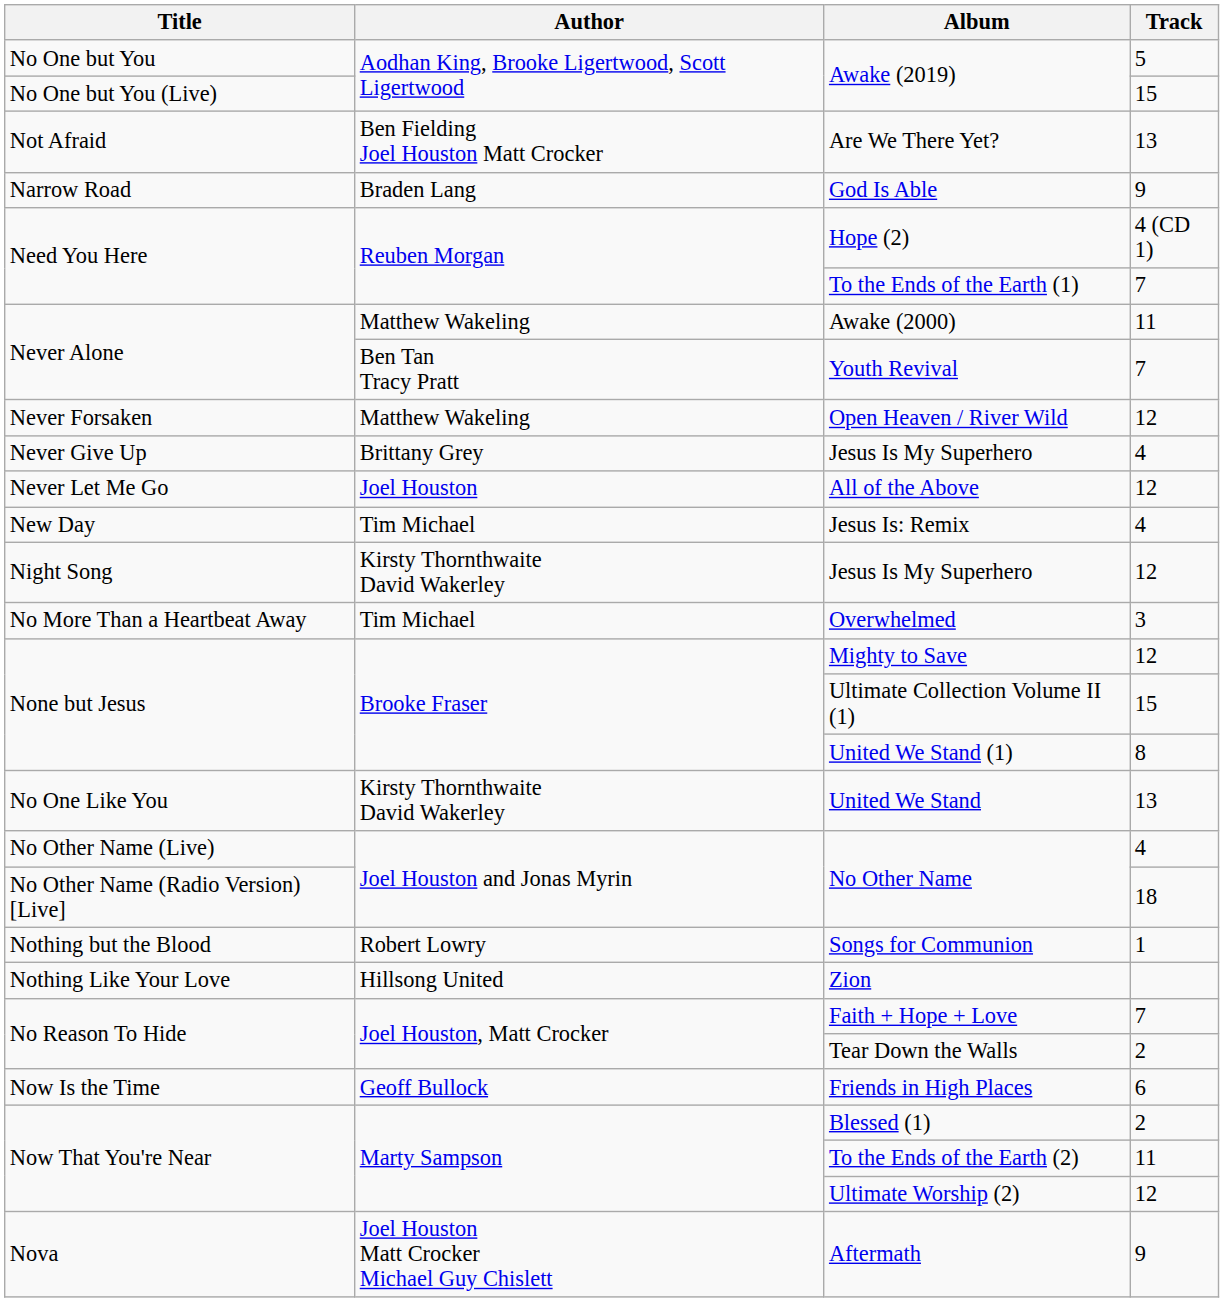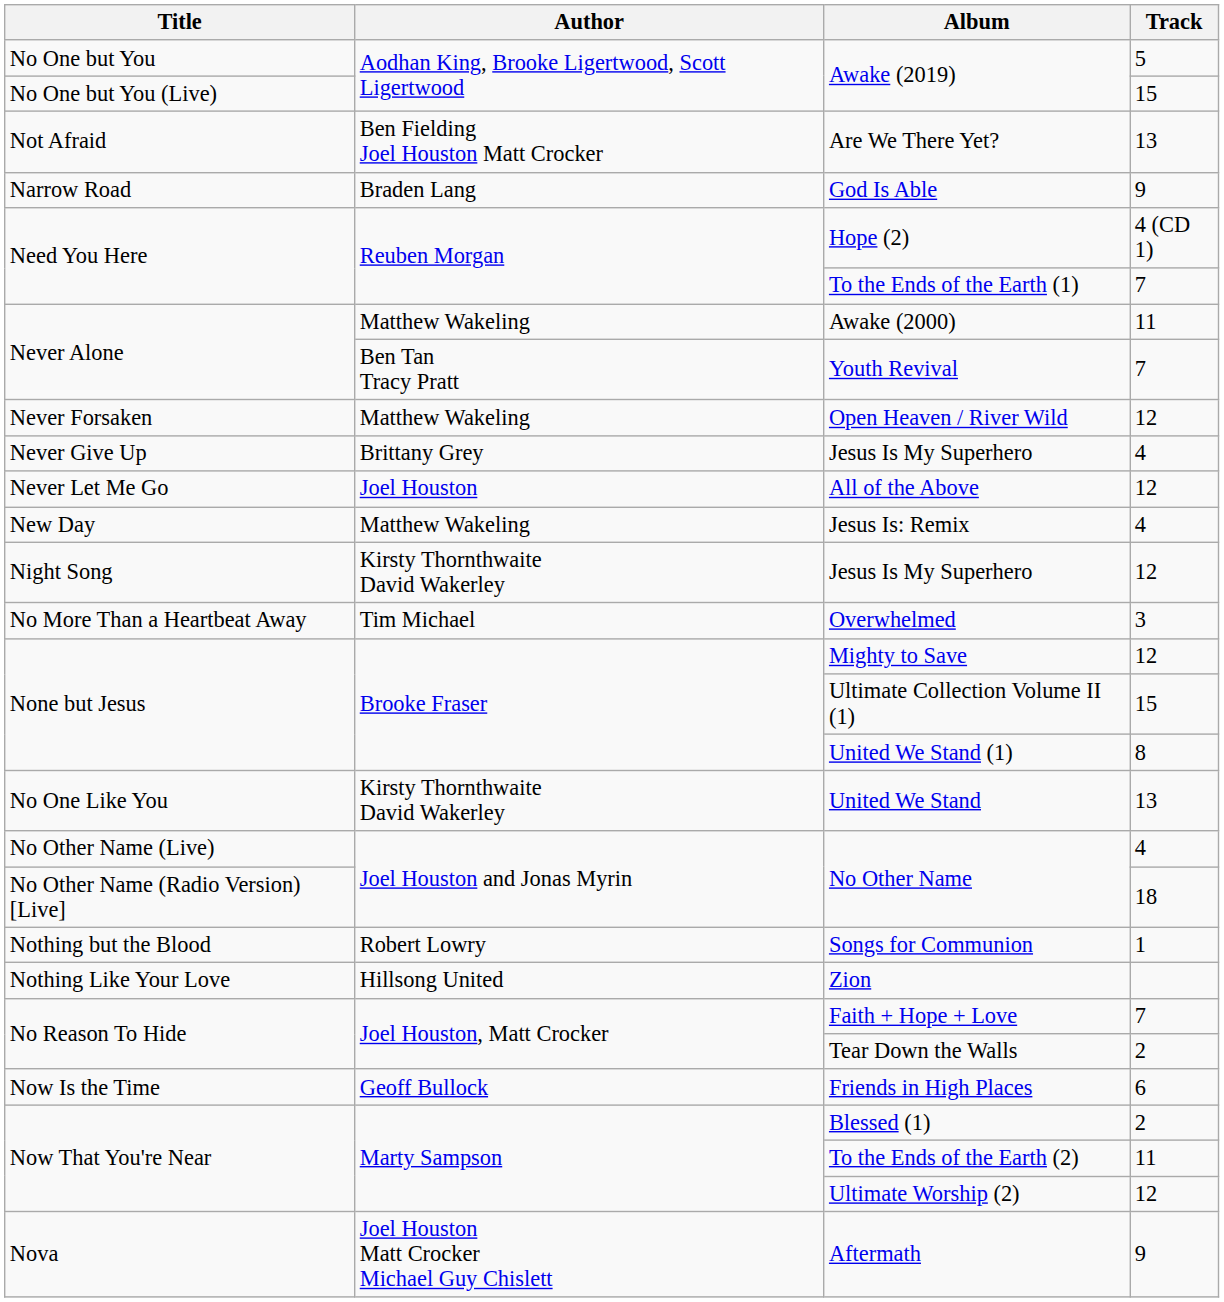(418, 524) Tim Michael -> (445, 524) Matthew Wakeling
